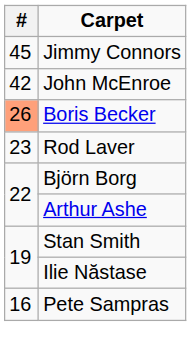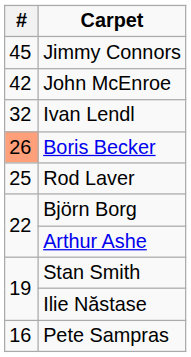+ row: (89, 115)
(20, 146) 23 -> (20, 178) 25
